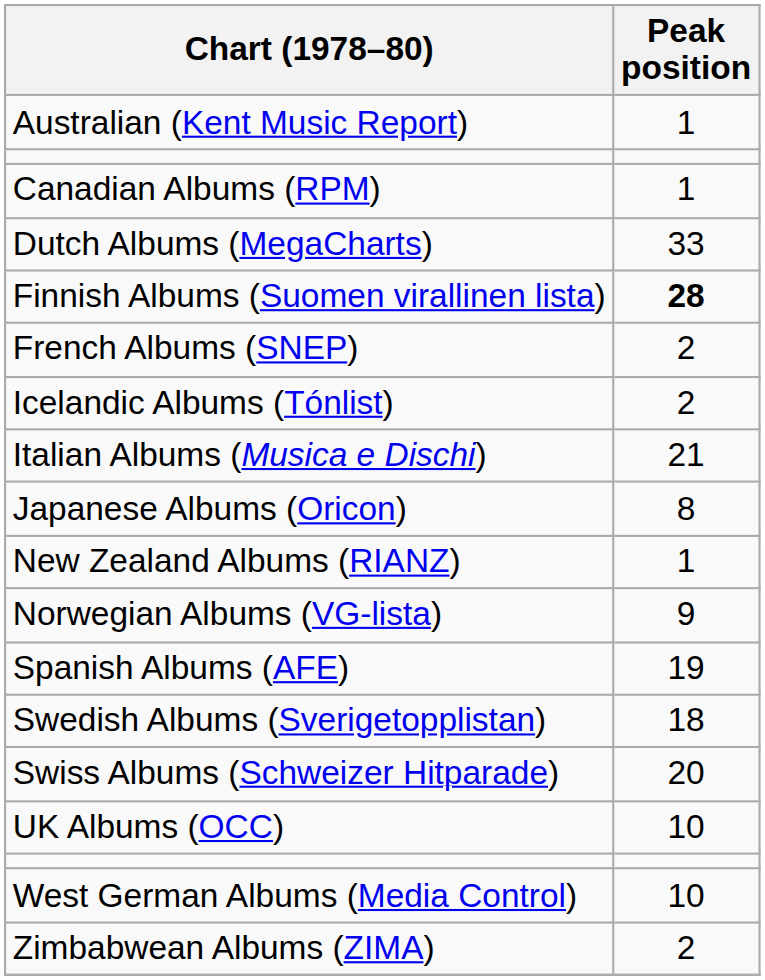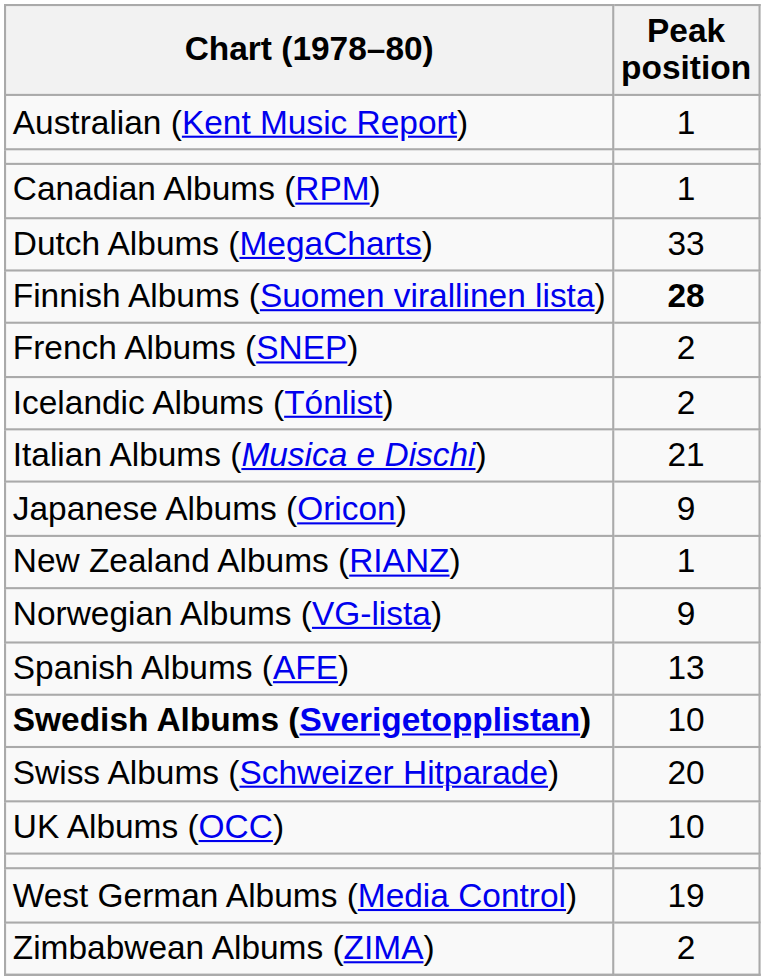(686, 508) 8 -> (686, 508) 9
(686, 667) 19 -> (686, 667) 13
(279, 720) normal -> (302, 720) bold
(686, 720) 18 -> (686, 720) 10
(686, 894) 10 -> (686, 894) 19
